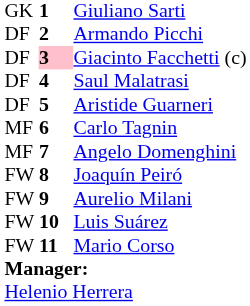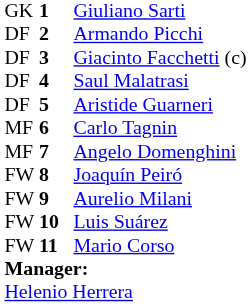(44, 57) pink background -> (44, 57) no background
